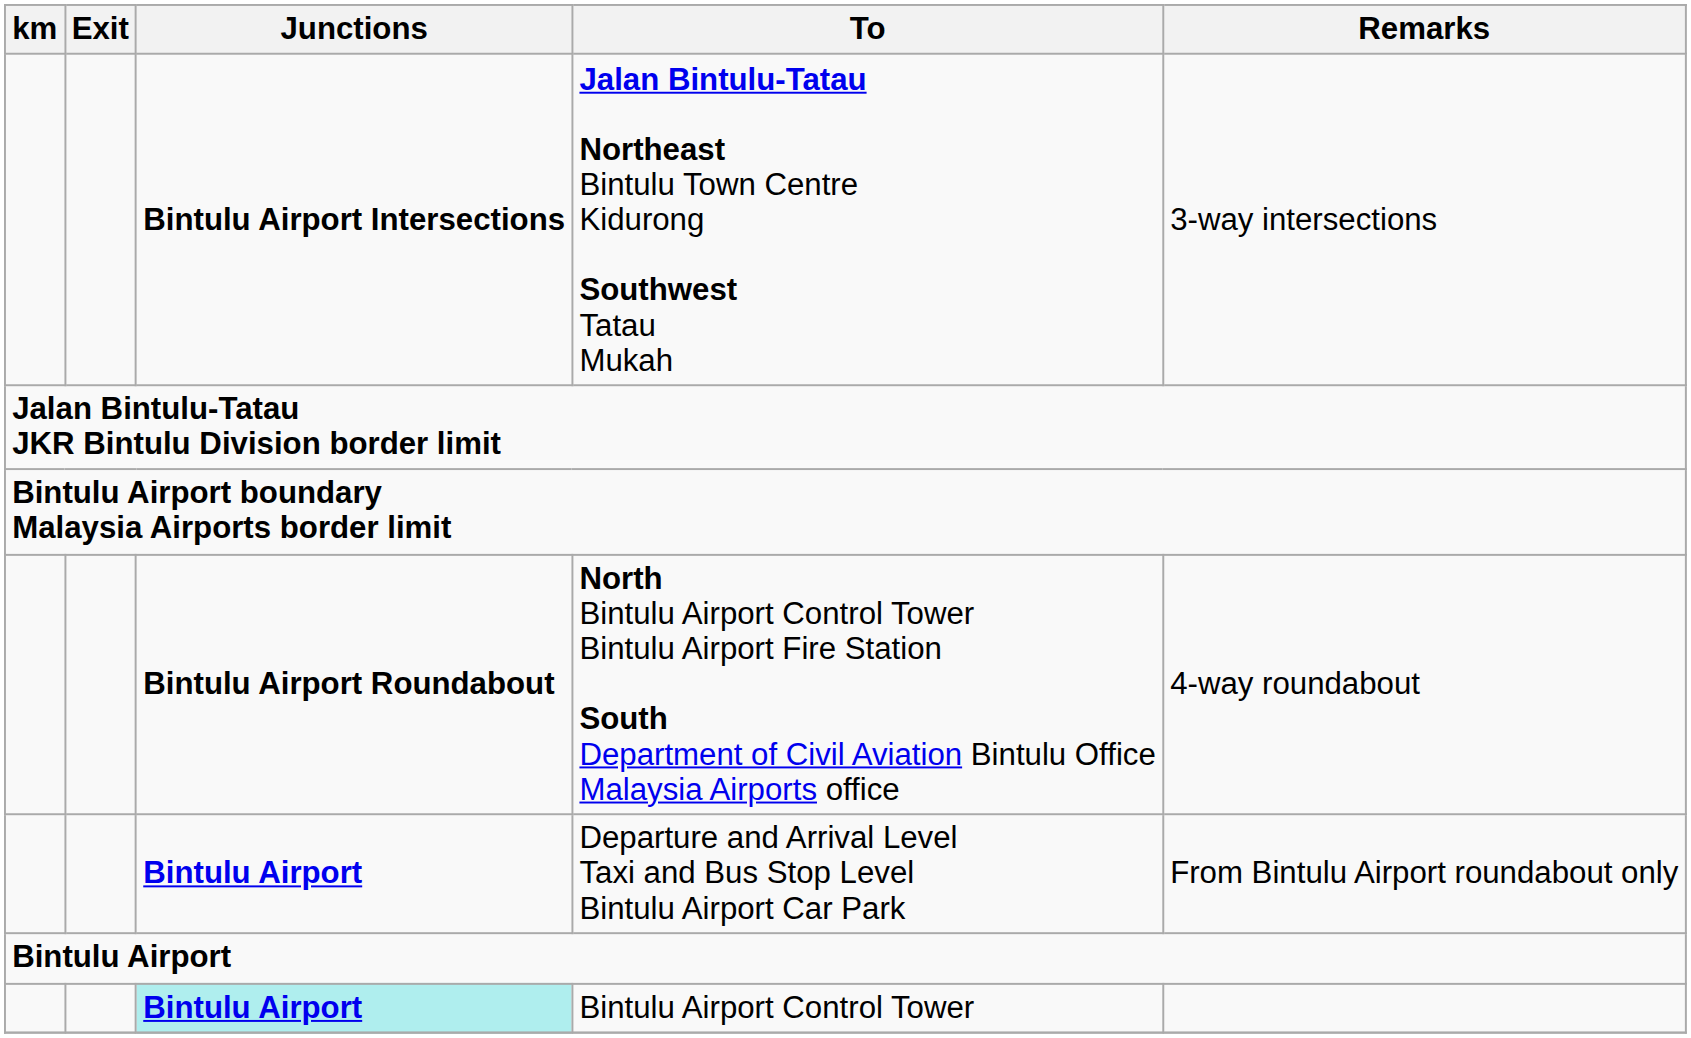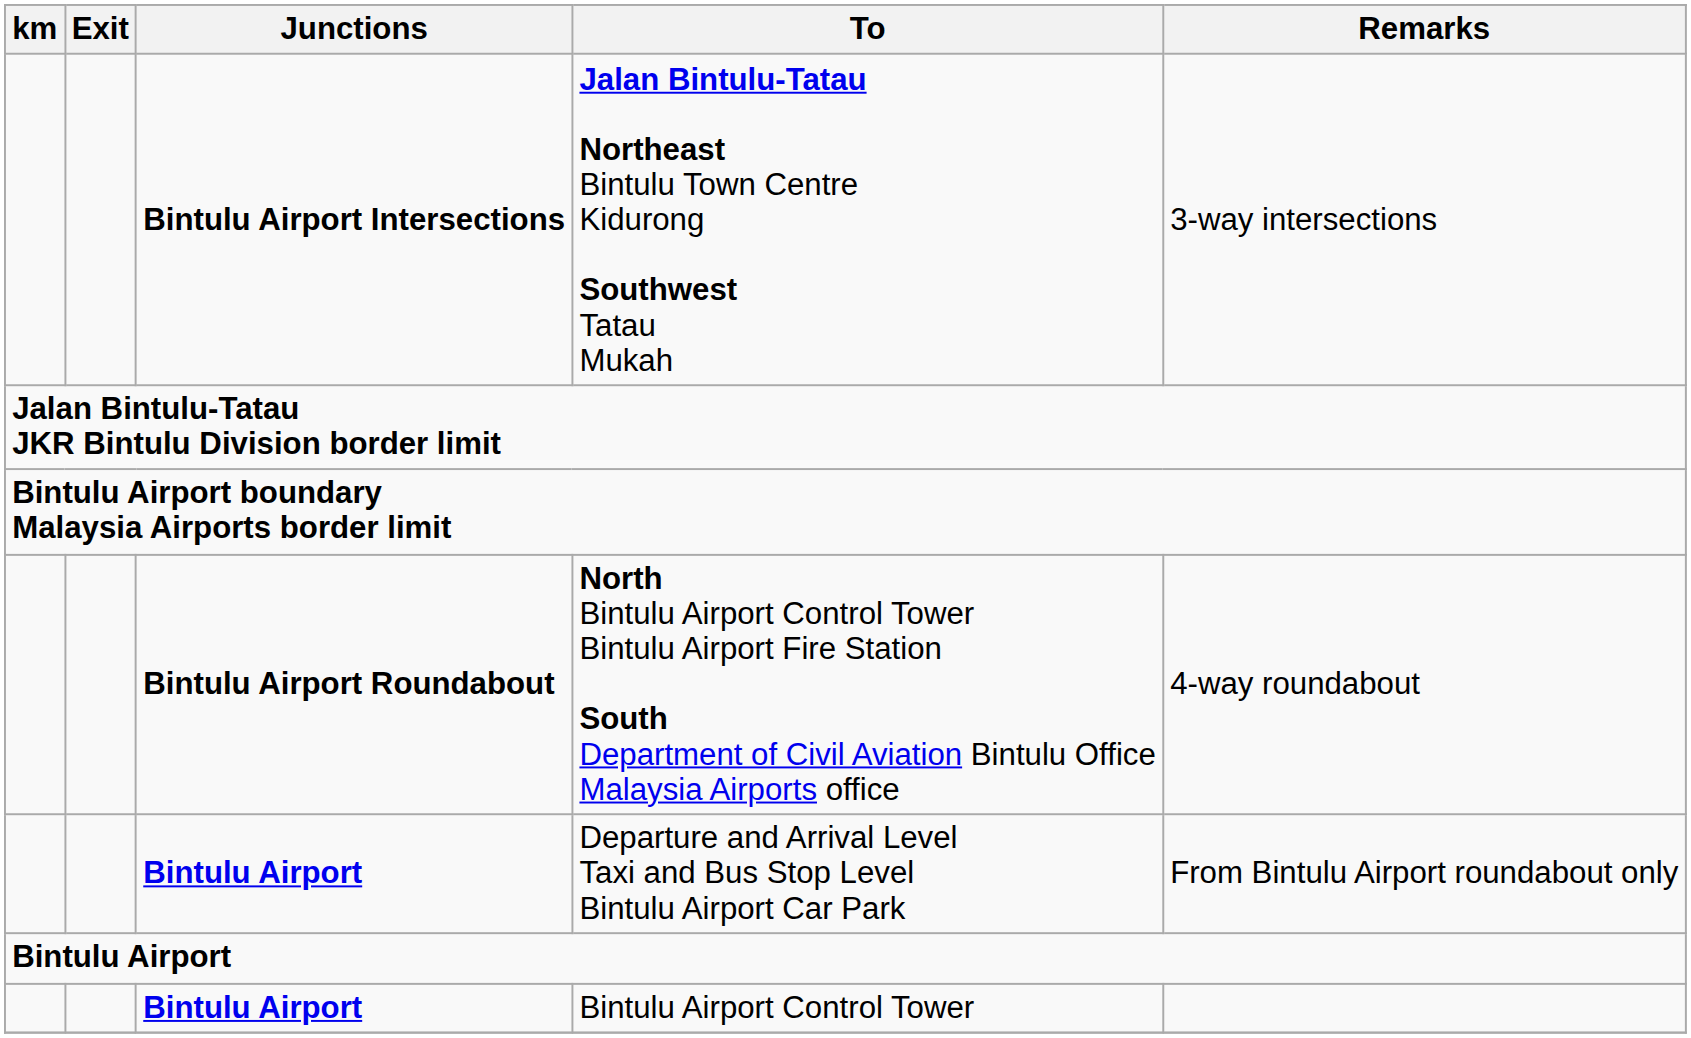(253, 1007) paleturquoise background -> (253, 1007) no background
